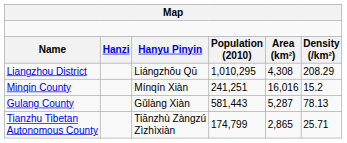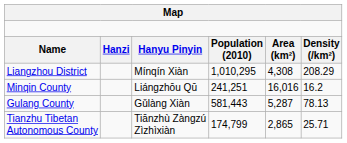(166, 72) Liángzhōu Qū -> (161, 72) Mínqín Xiàn
(161, 88) Mínqín Xiàn -> (166, 88) Liángzhōu Qū
(313, 88) 15.2 -> (313, 88) 16.2
